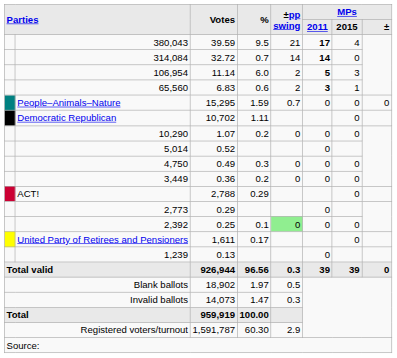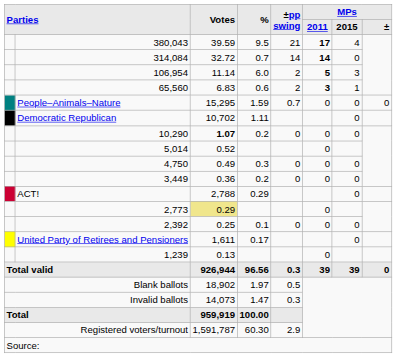(226, 133) normal -> (226, 133) bold
(226, 209) no background -> (226, 209) khaki background
(298, 224) lightgreen background -> (298, 224) no background
